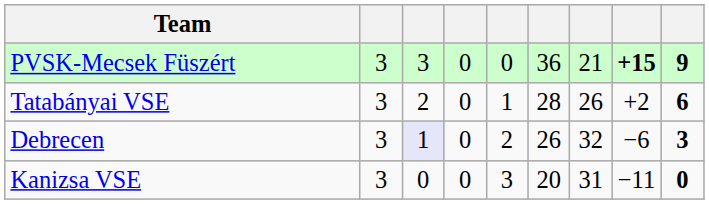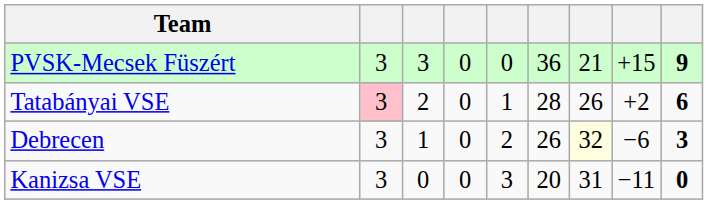(636, 62) bold -> (636, 62) normal
(381, 101) no background -> (381, 101) pink background
(423, 140) lavender background -> (423, 140) no background
(591, 140) no background -> (591, 140) lightyellow background
